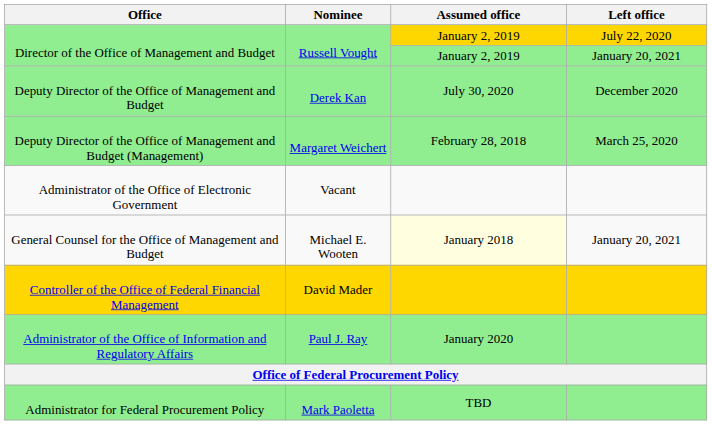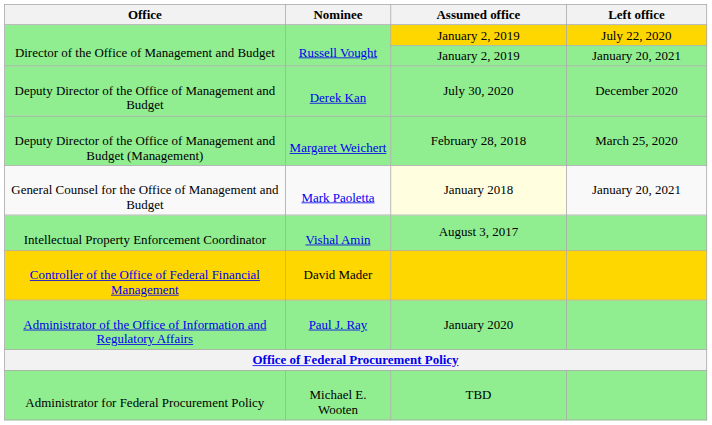- row: (145, 197)
(338, 247) Michael E. Wooten -> (338, 197) Mark Paoletta
+ row: (145, 240)
(338, 409) Mark Paoletta -> (338, 402) Michael E. Wooten
